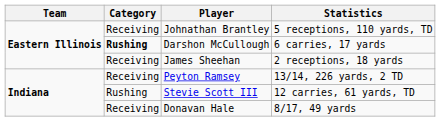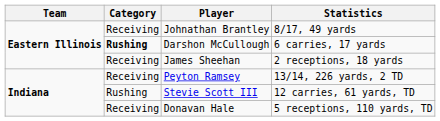(353, 29) 5 receptions, 110 yards, TD -> (315, 29) 8/17, 49 yards
(315, 108) 8/17, 49 yards -> (353, 108) 5 receptions, 110 yards, TD
